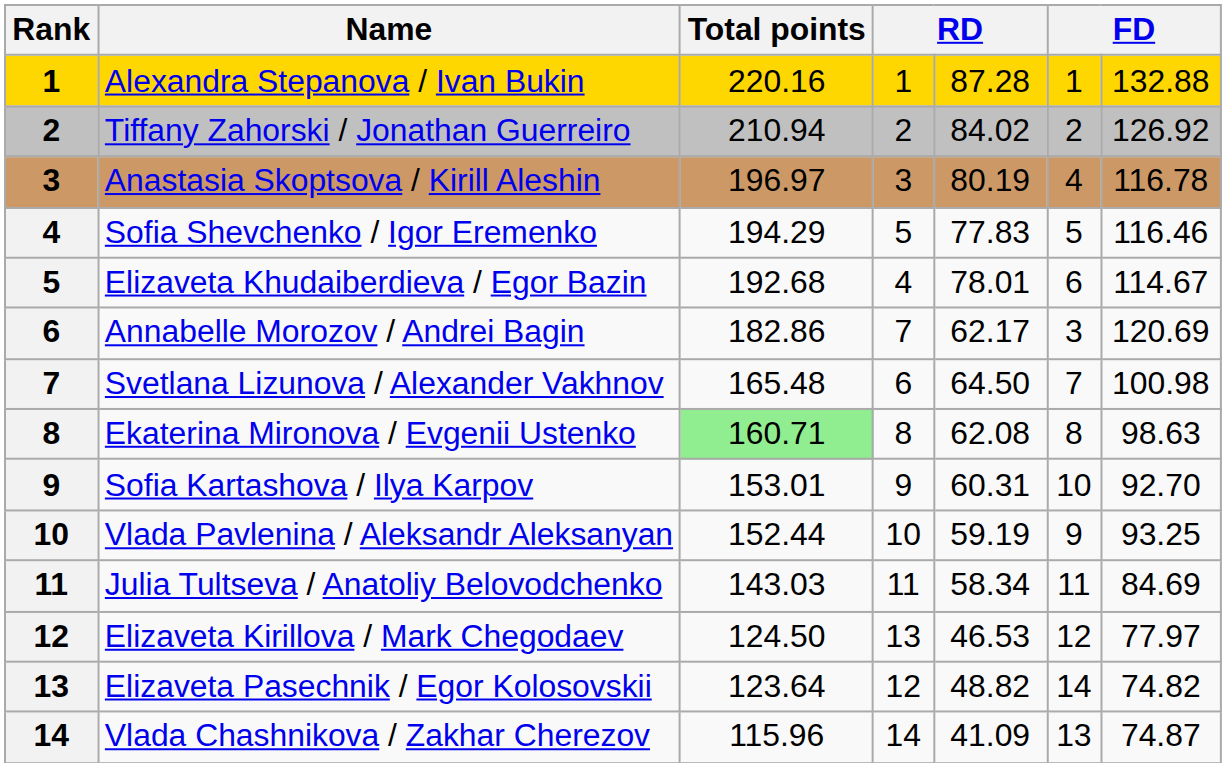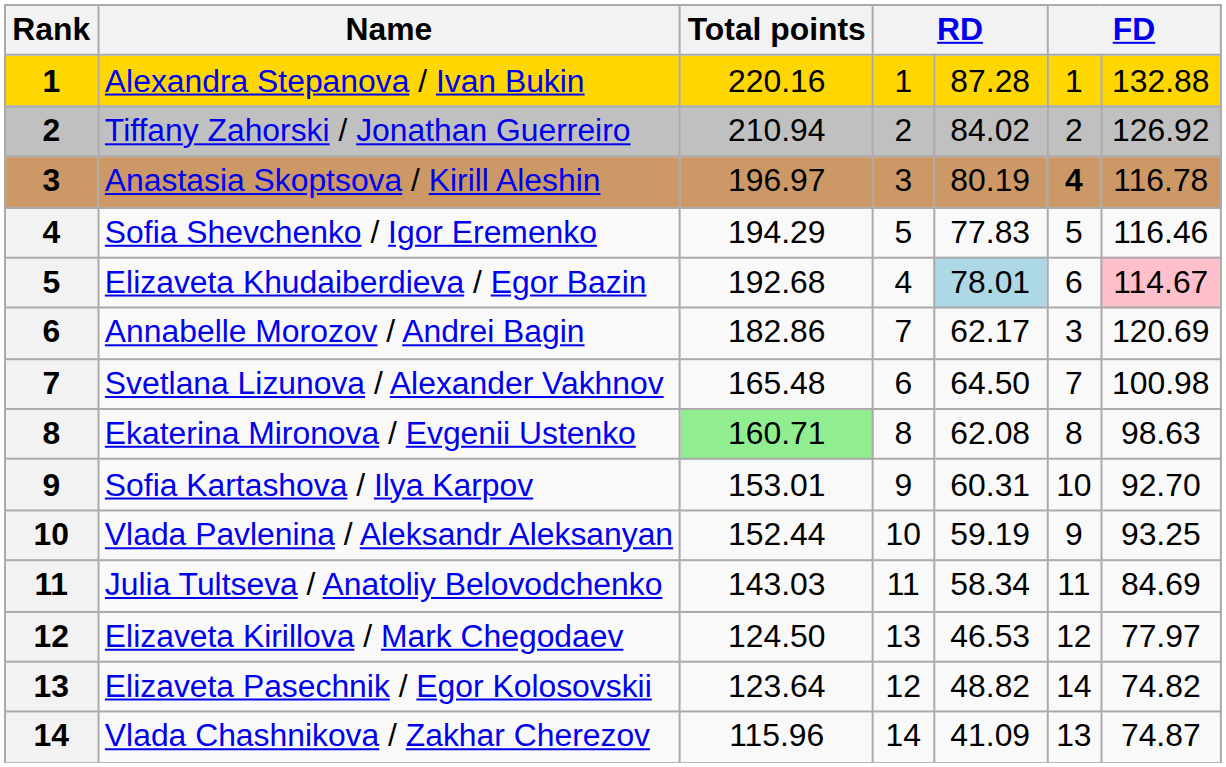(1074, 181) normal -> (1074, 181) bold
(990, 282) no background -> (990, 282) lightblue background
(1161, 282) no background -> (1161, 282) pink background
